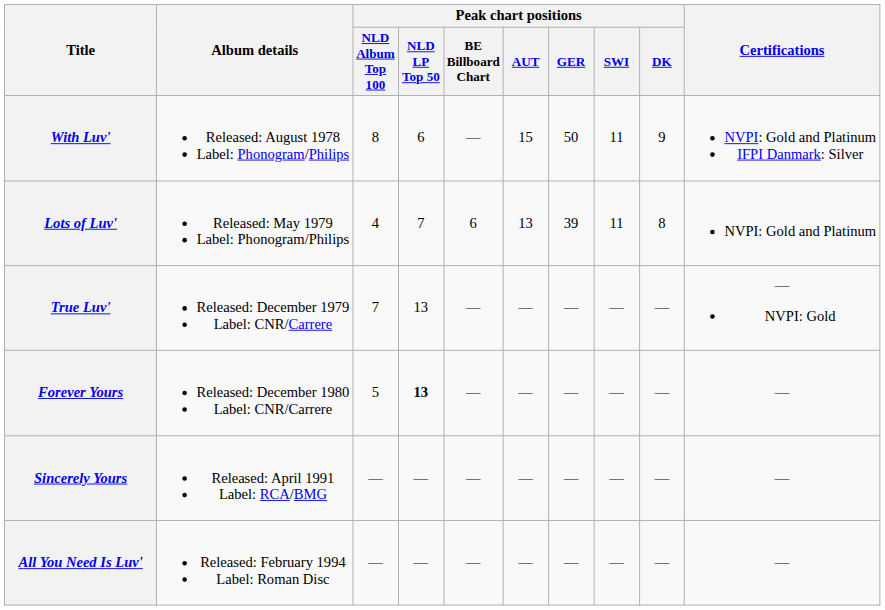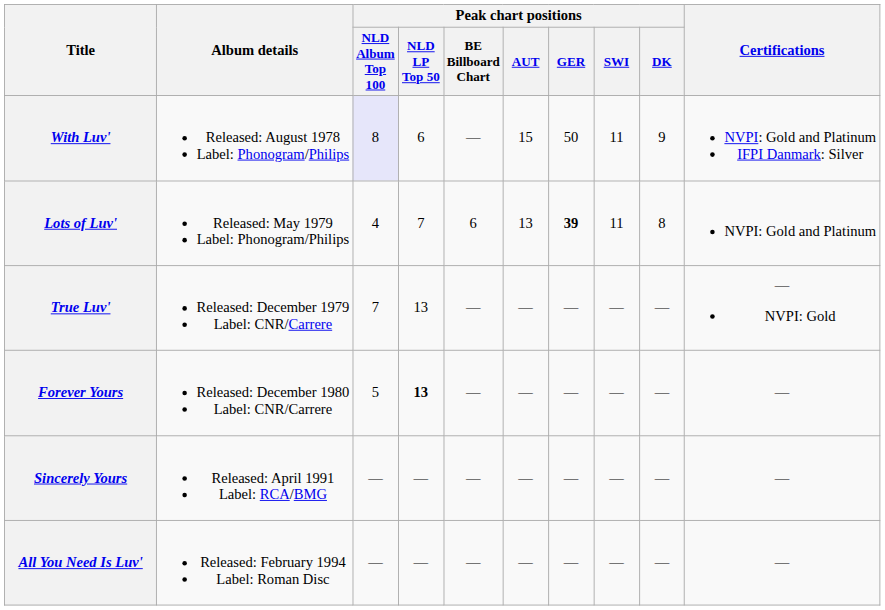(375, 138) no background -> (375, 138) lavender background
(571, 223) normal -> (571, 223) bold
